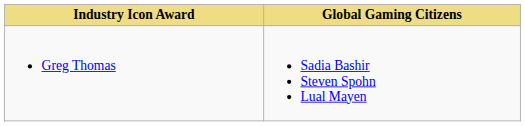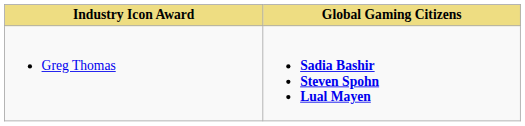(392, 81) normal -> (392, 81) bold
